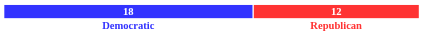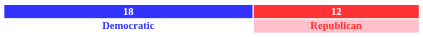(336, 26) no background -> (336, 26) pink background
